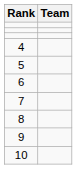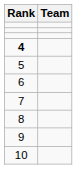(21, 47) normal -> (21, 47) bold
